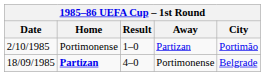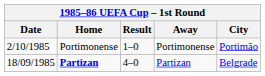(174, 46) Partizan -> (185, 46) Portimonense
(185, 63) Portimonense -> (174, 63) Partizan
